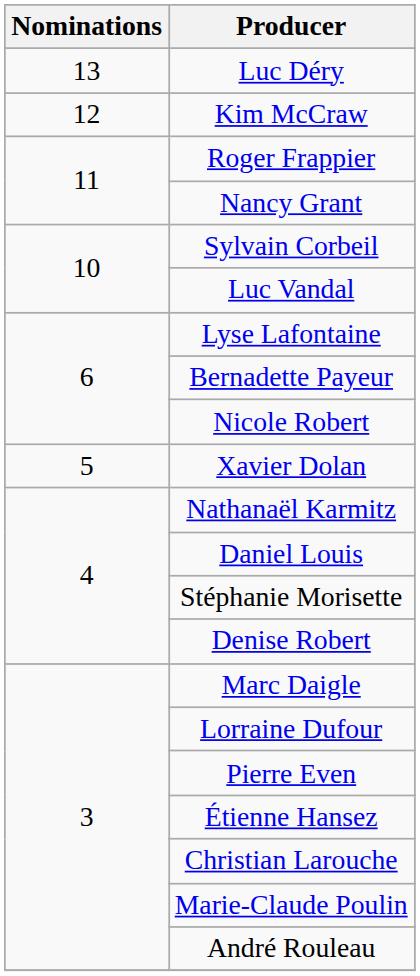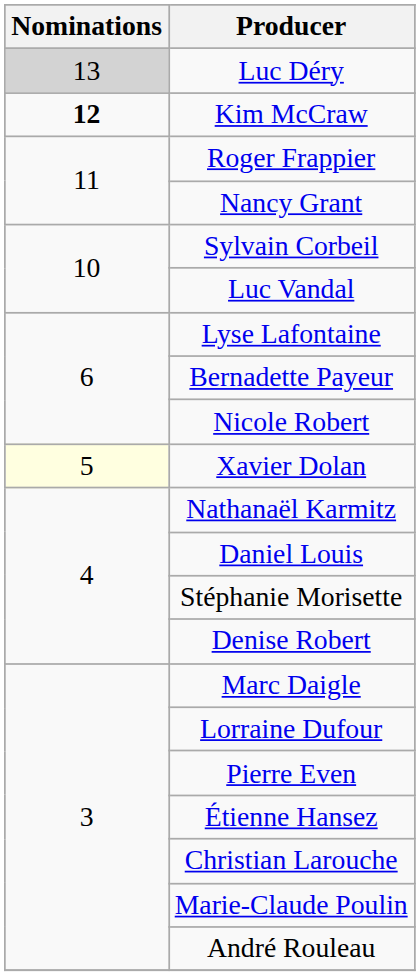(87, 70) no background -> (87, 70) lightgrey background
(87, 114) normal -> (87, 114) bold
(87, 465) no background -> (87, 465) lightyellow background
